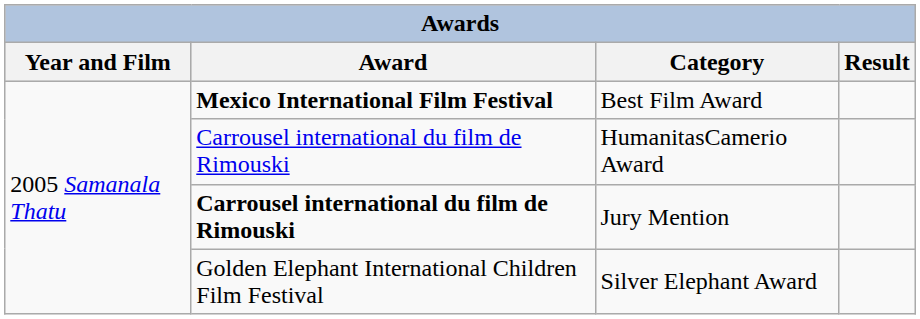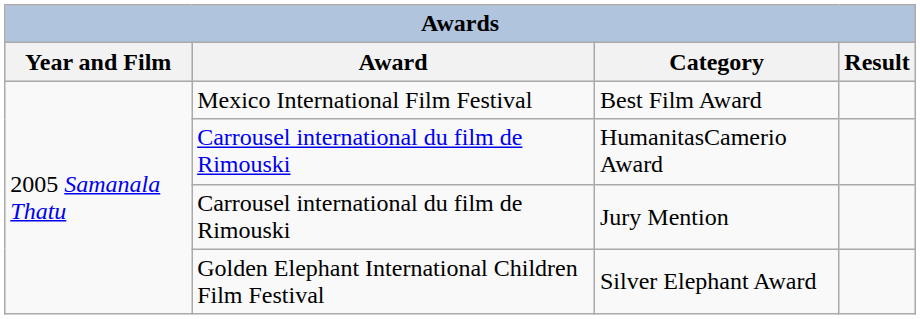(375, 99) bold -> (365, 99) normal
(372, 216) bold -> (360, 216) normal
